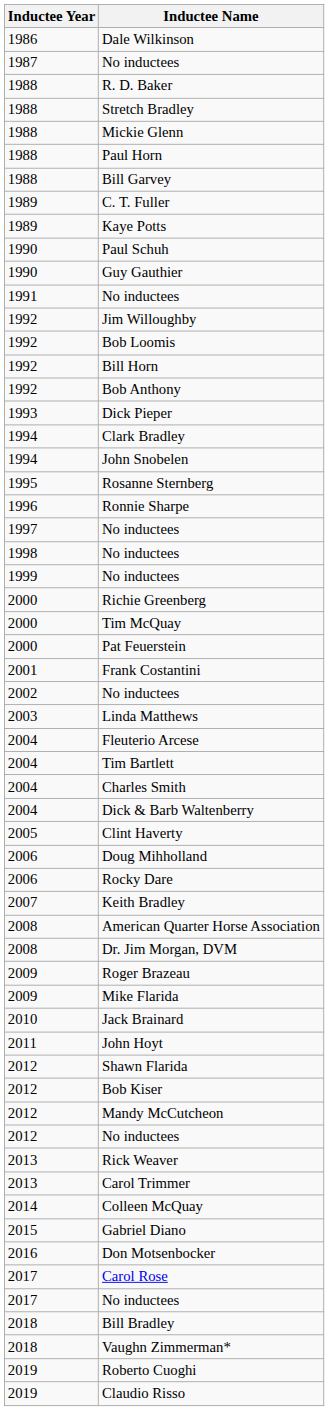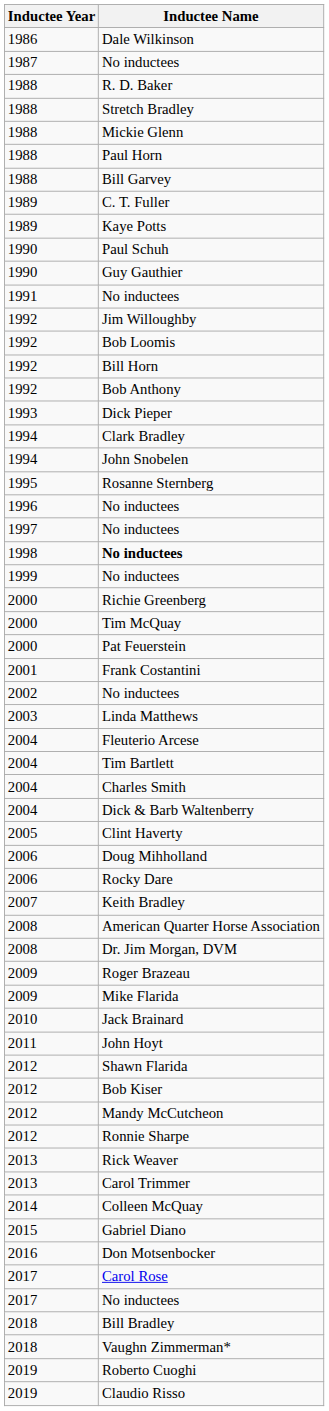(146, 506) Ronnie Sharpe -> (141, 506) No inductees
(141, 553) normal -> (142, 553) bold
(141, 1136) No inductees -> (146, 1136) Ronnie Sharpe
